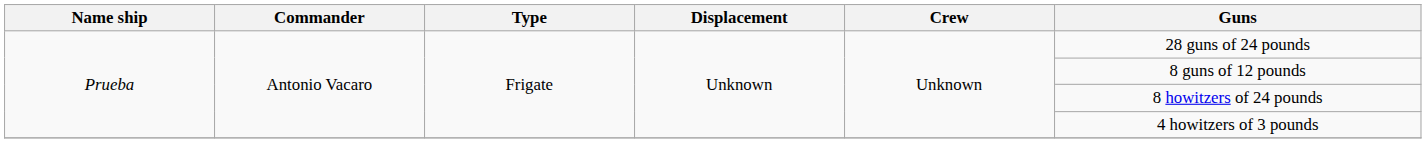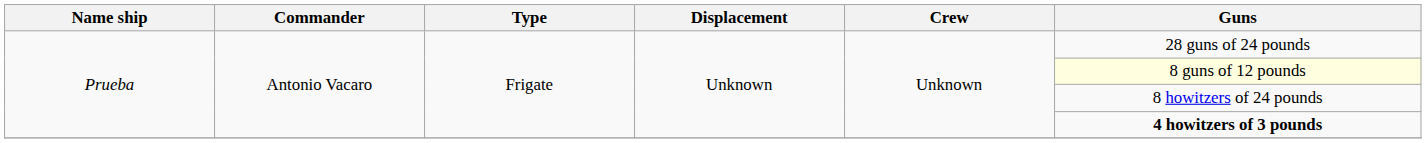(1238, 71) no background -> (1238, 71) lightyellow background
(1238, 124) normal -> (1238, 124) bold
